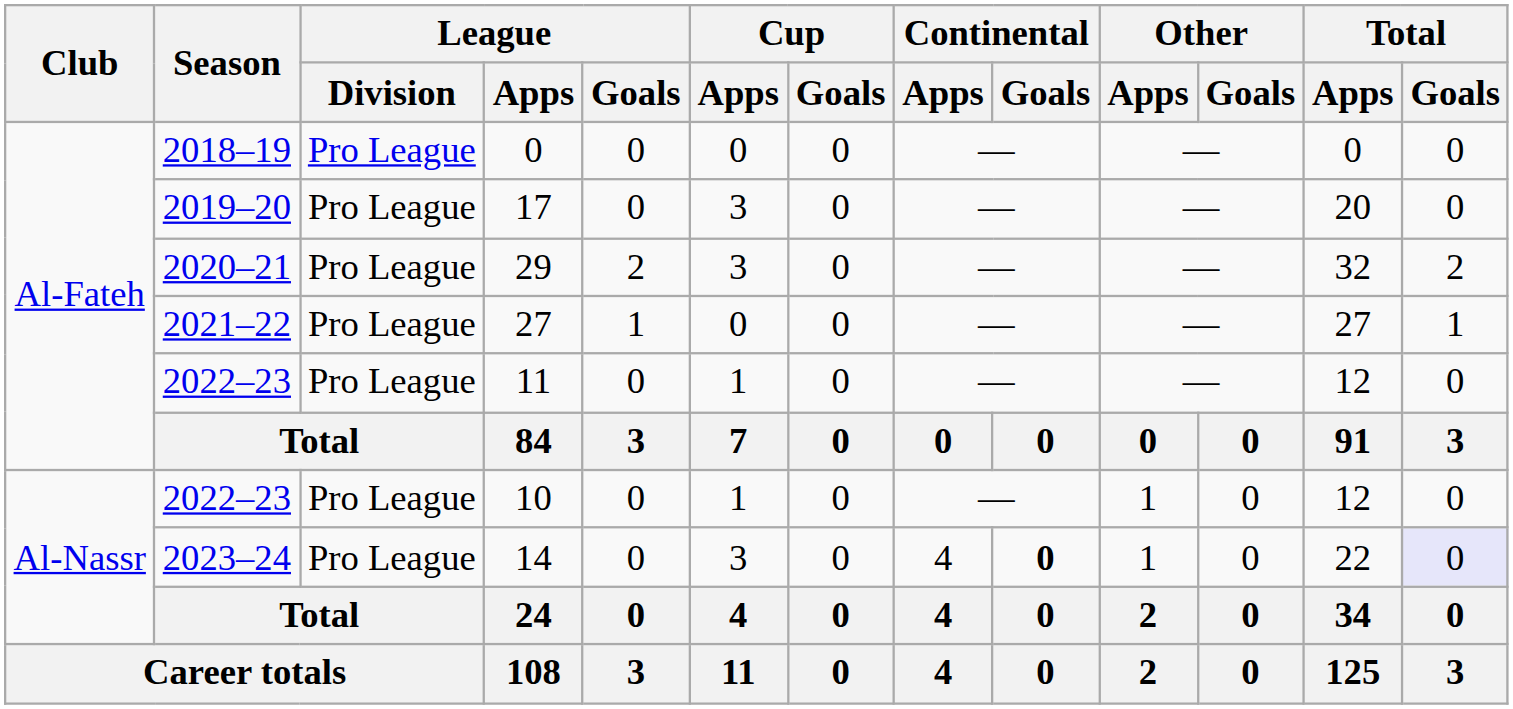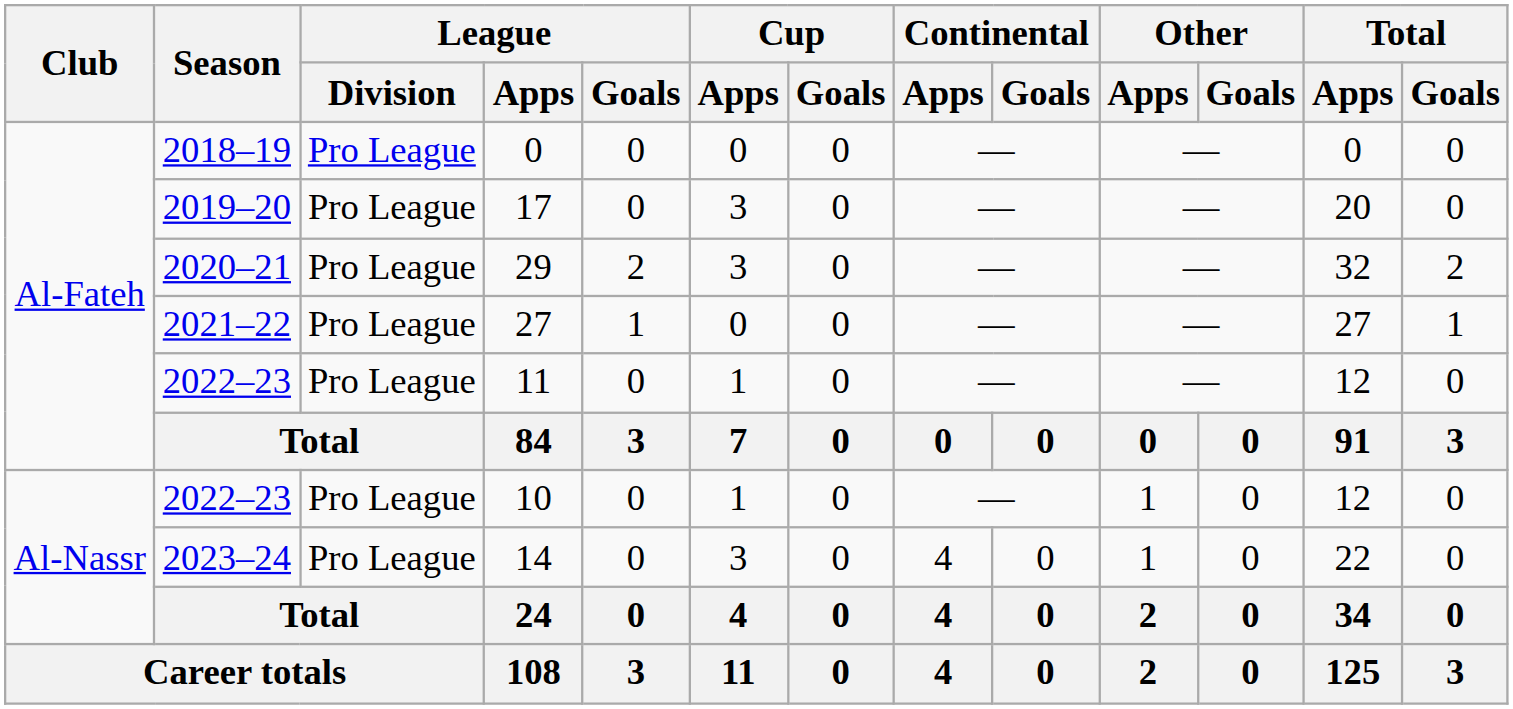(1046, 556) bold -> (1046, 556) normal
(1455, 556) lavender background -> (1455, 556) no background
